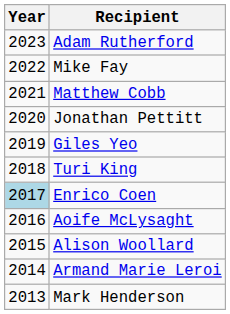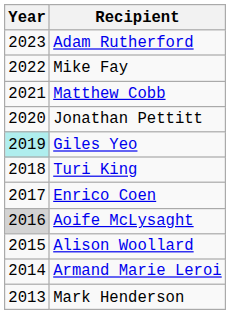(27, 144) no background -> (27, 144) paleturquoise background
(27, 195) lightblue background -> (27, 195) no background
(27, 221) no background -> (27, 221) lightgrey background
